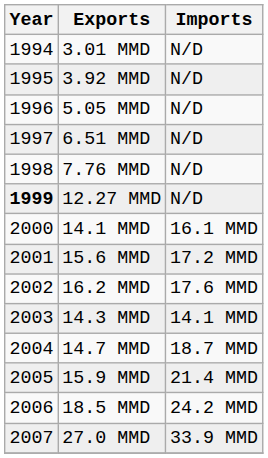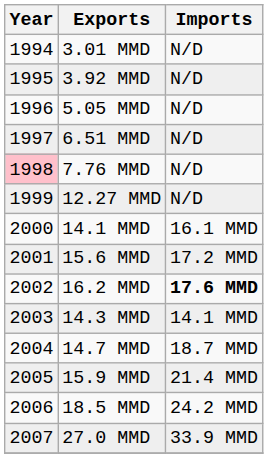(31, 169) no background -> (31, 169) pink background
(31, 199) bold -> (31, 199) normal
(214, 289) normal -> (214, 289) bold
